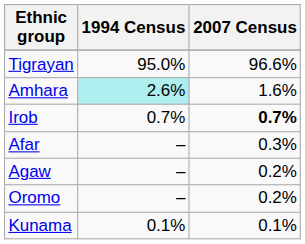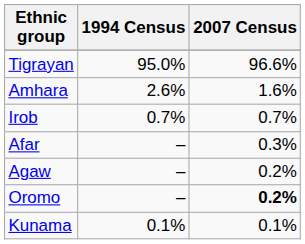(166, 90) paleturquoise background -> (166, 90) no background
(278, 117) bold -> (278, 117) normal
(278, 198) normal -> (278, 198) bold
